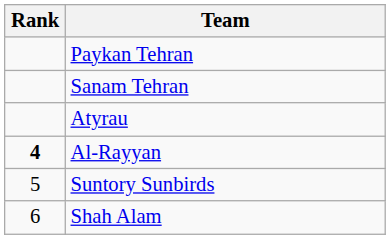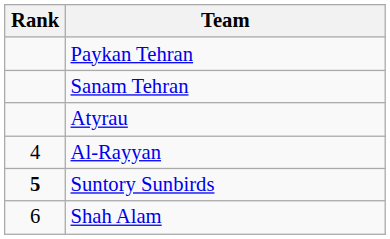(35, 151) bold -> (35, 151) normal
(35, 184) normal -> (35, 184) bold
